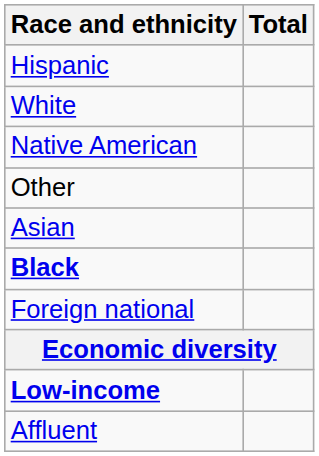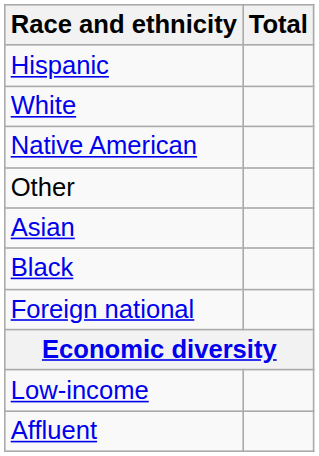(45, 268) bold -> (42, 268) normal
(85, 390) bold -> (80, 390) normal
